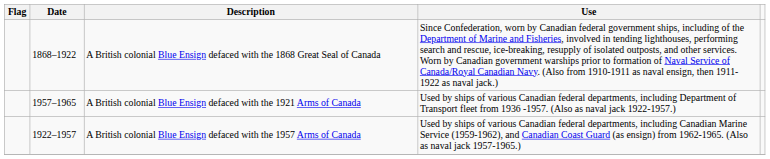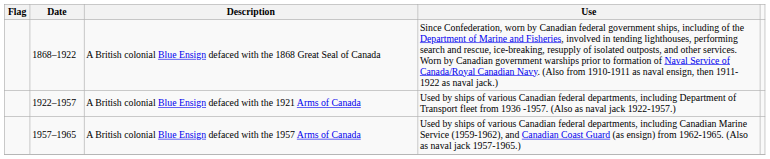(54, 103) 1957–1965 -> (54, 103) 1922–1957
(54, 135) 1922–1957 -> (54, 135) 1957–1965
